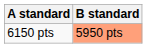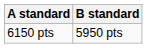(99, 33) lightsalmon background -> (99, 33) no background
